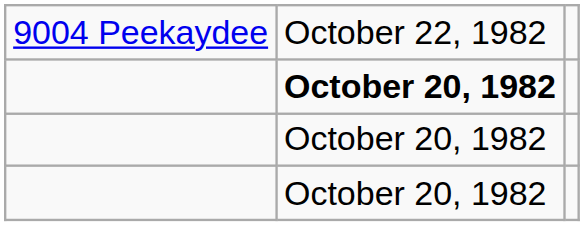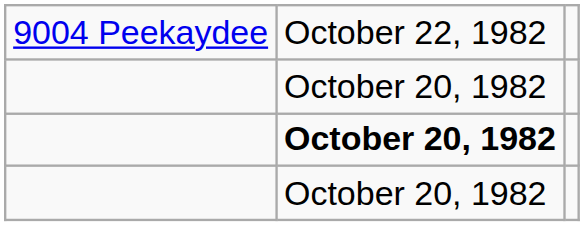(420, 86) bold -> (415, 86) normal
(415, 140) normal -> (420, 140) bold
